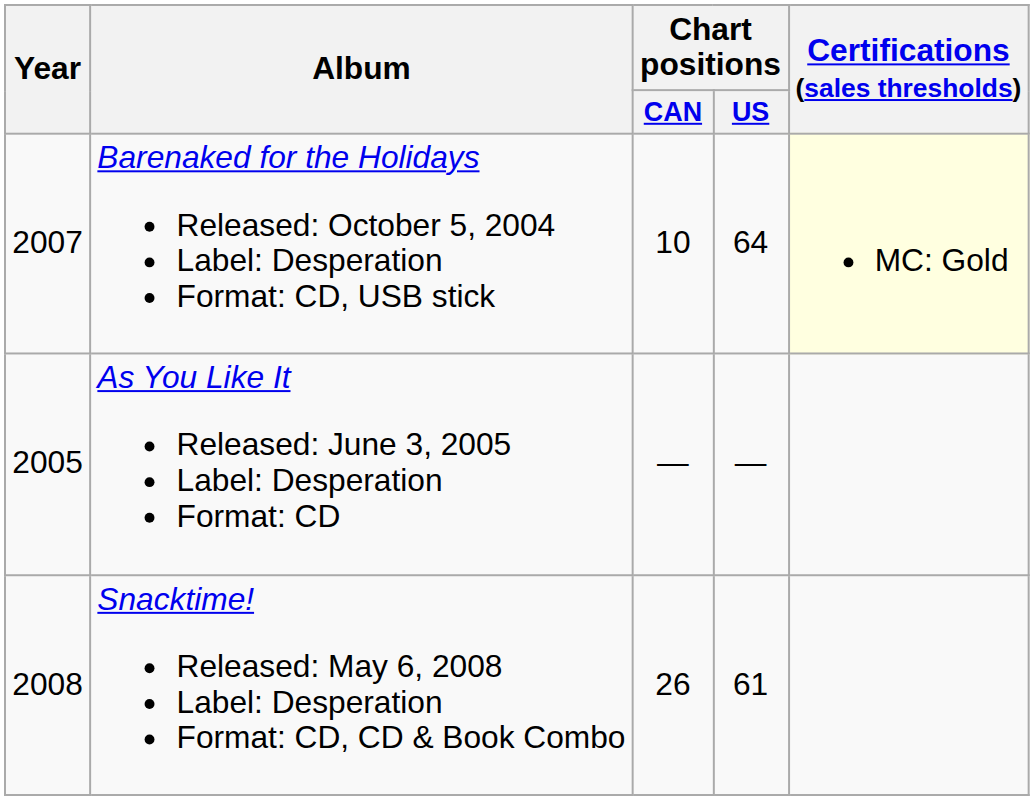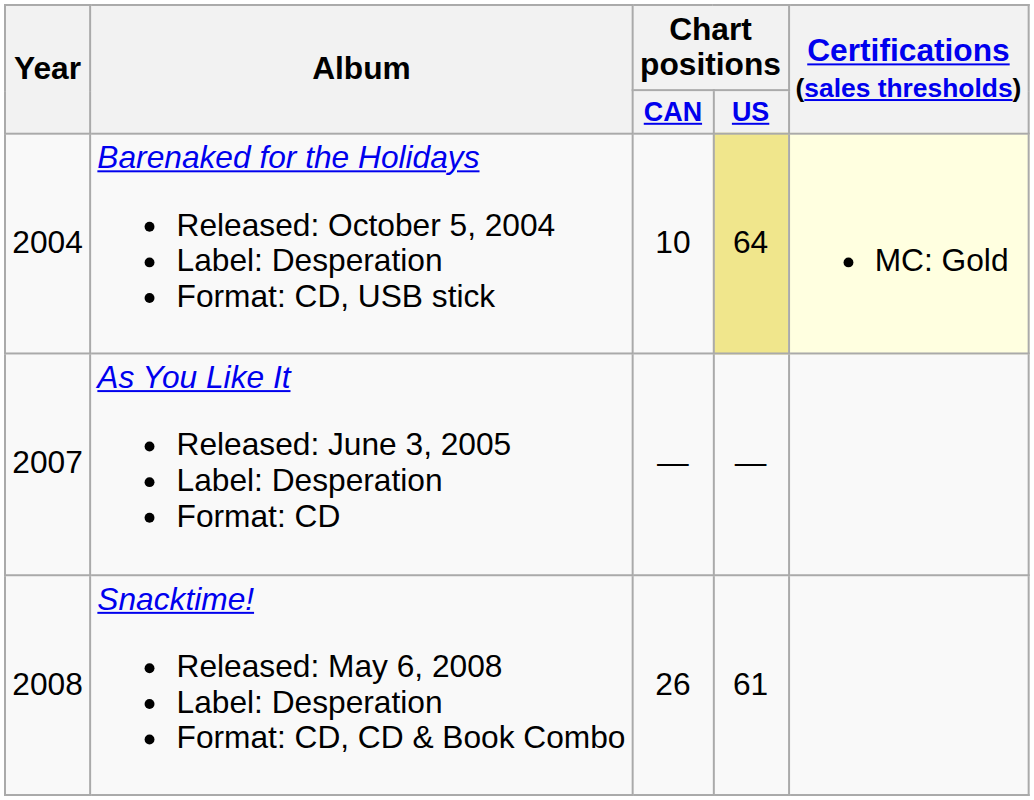(48, 243) 2007 -> (48, 243) 2004
(751, 243) no background -> (751, 243) khaki background
(48, 463) 2005 -> (48, 463) 2007
